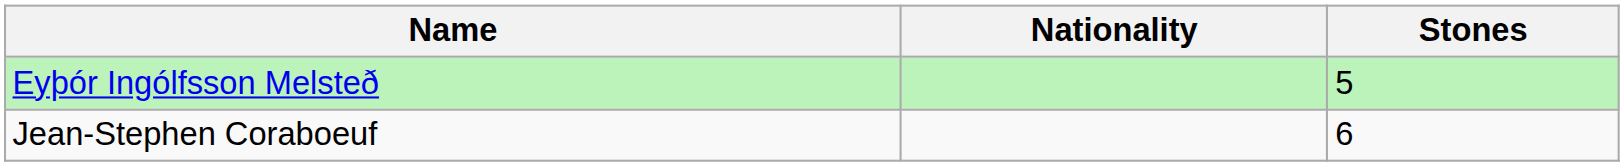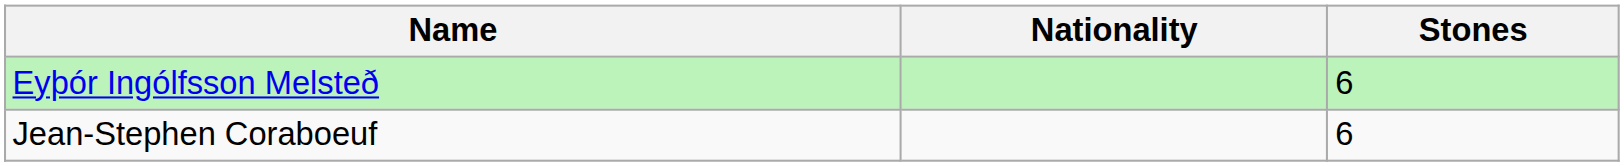(1344, 82) 5 -> (1344, 82) 6
